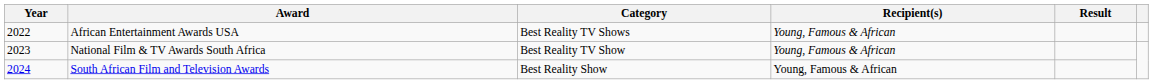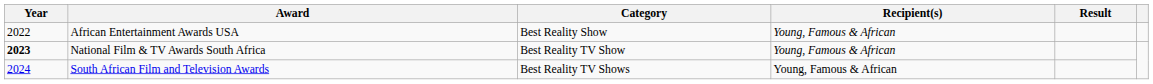(575, 32) Best Reality TV Shows -> (564, 32) Best Reality Show
(19, 50) normal -> (19, 50) bold
(564, 69) Best Reality Show -> (575, 69) Best Reality TV Shows
